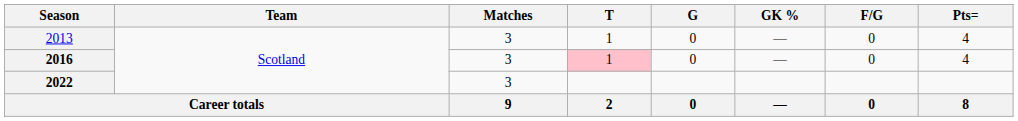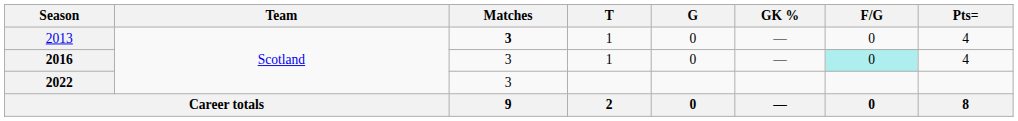(508, 38) normal -> (508, 38) bold
(609, 60) pink background -> (609, 60) no background
(872, 60) no background -> (872, 60) paleturquoise background
